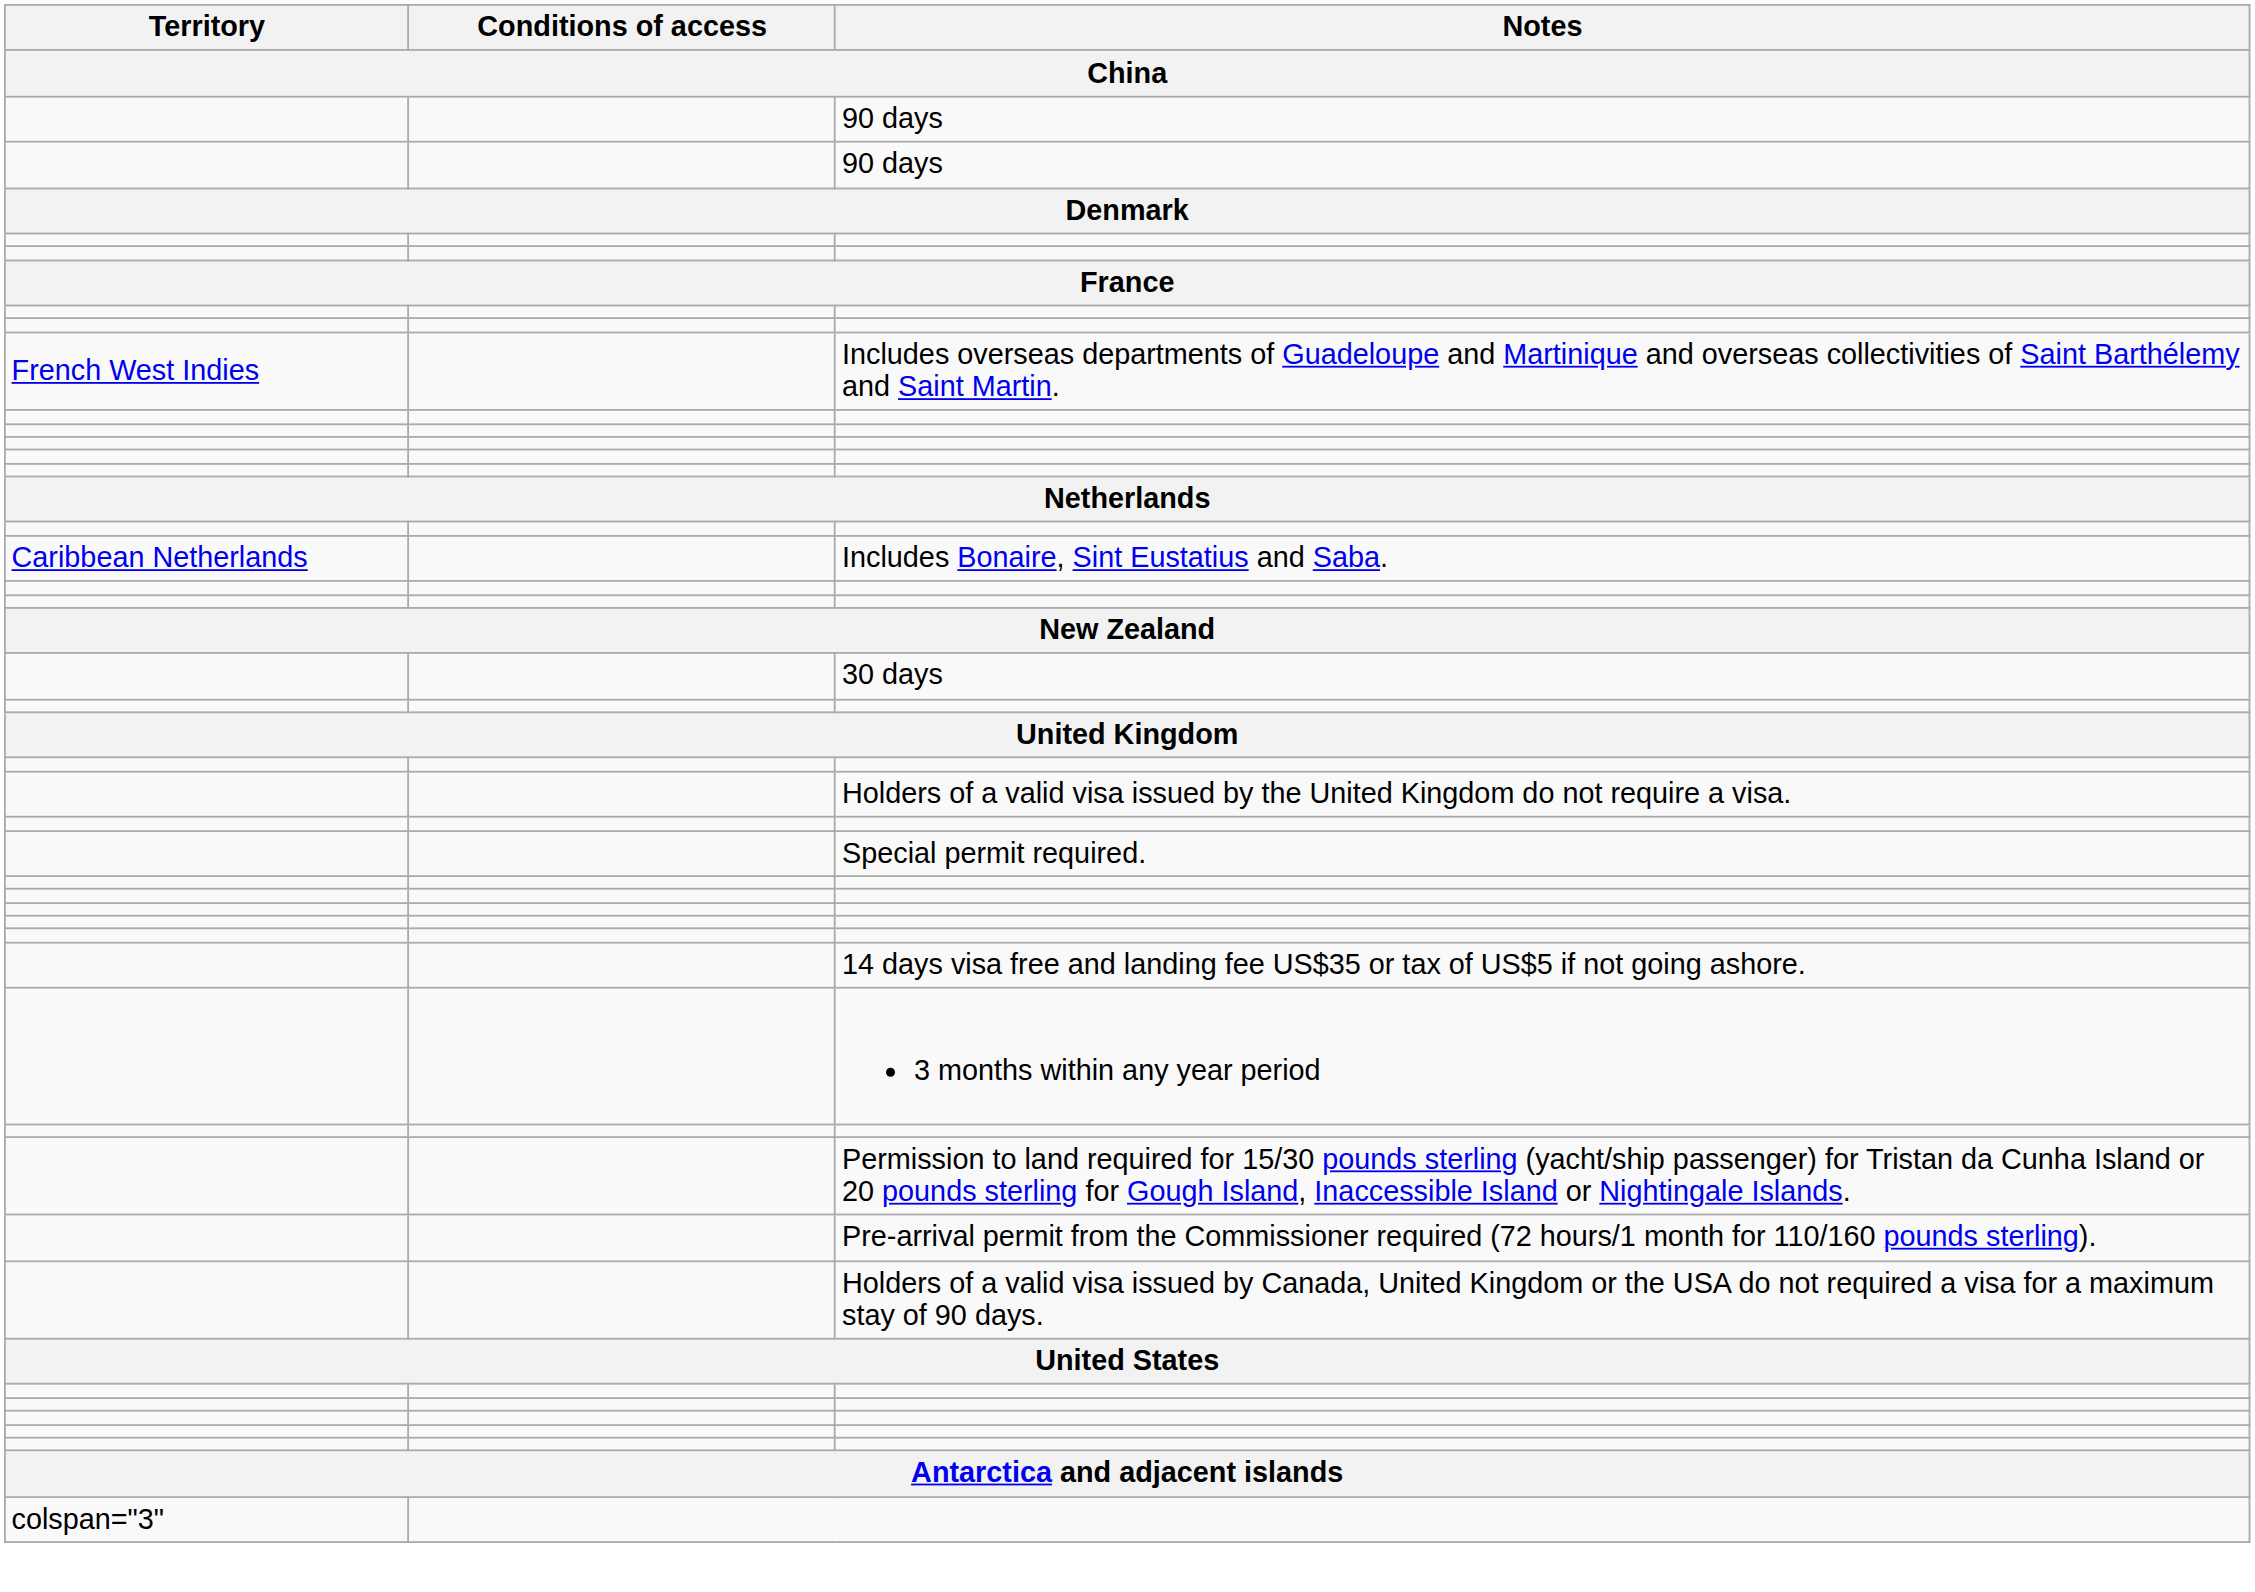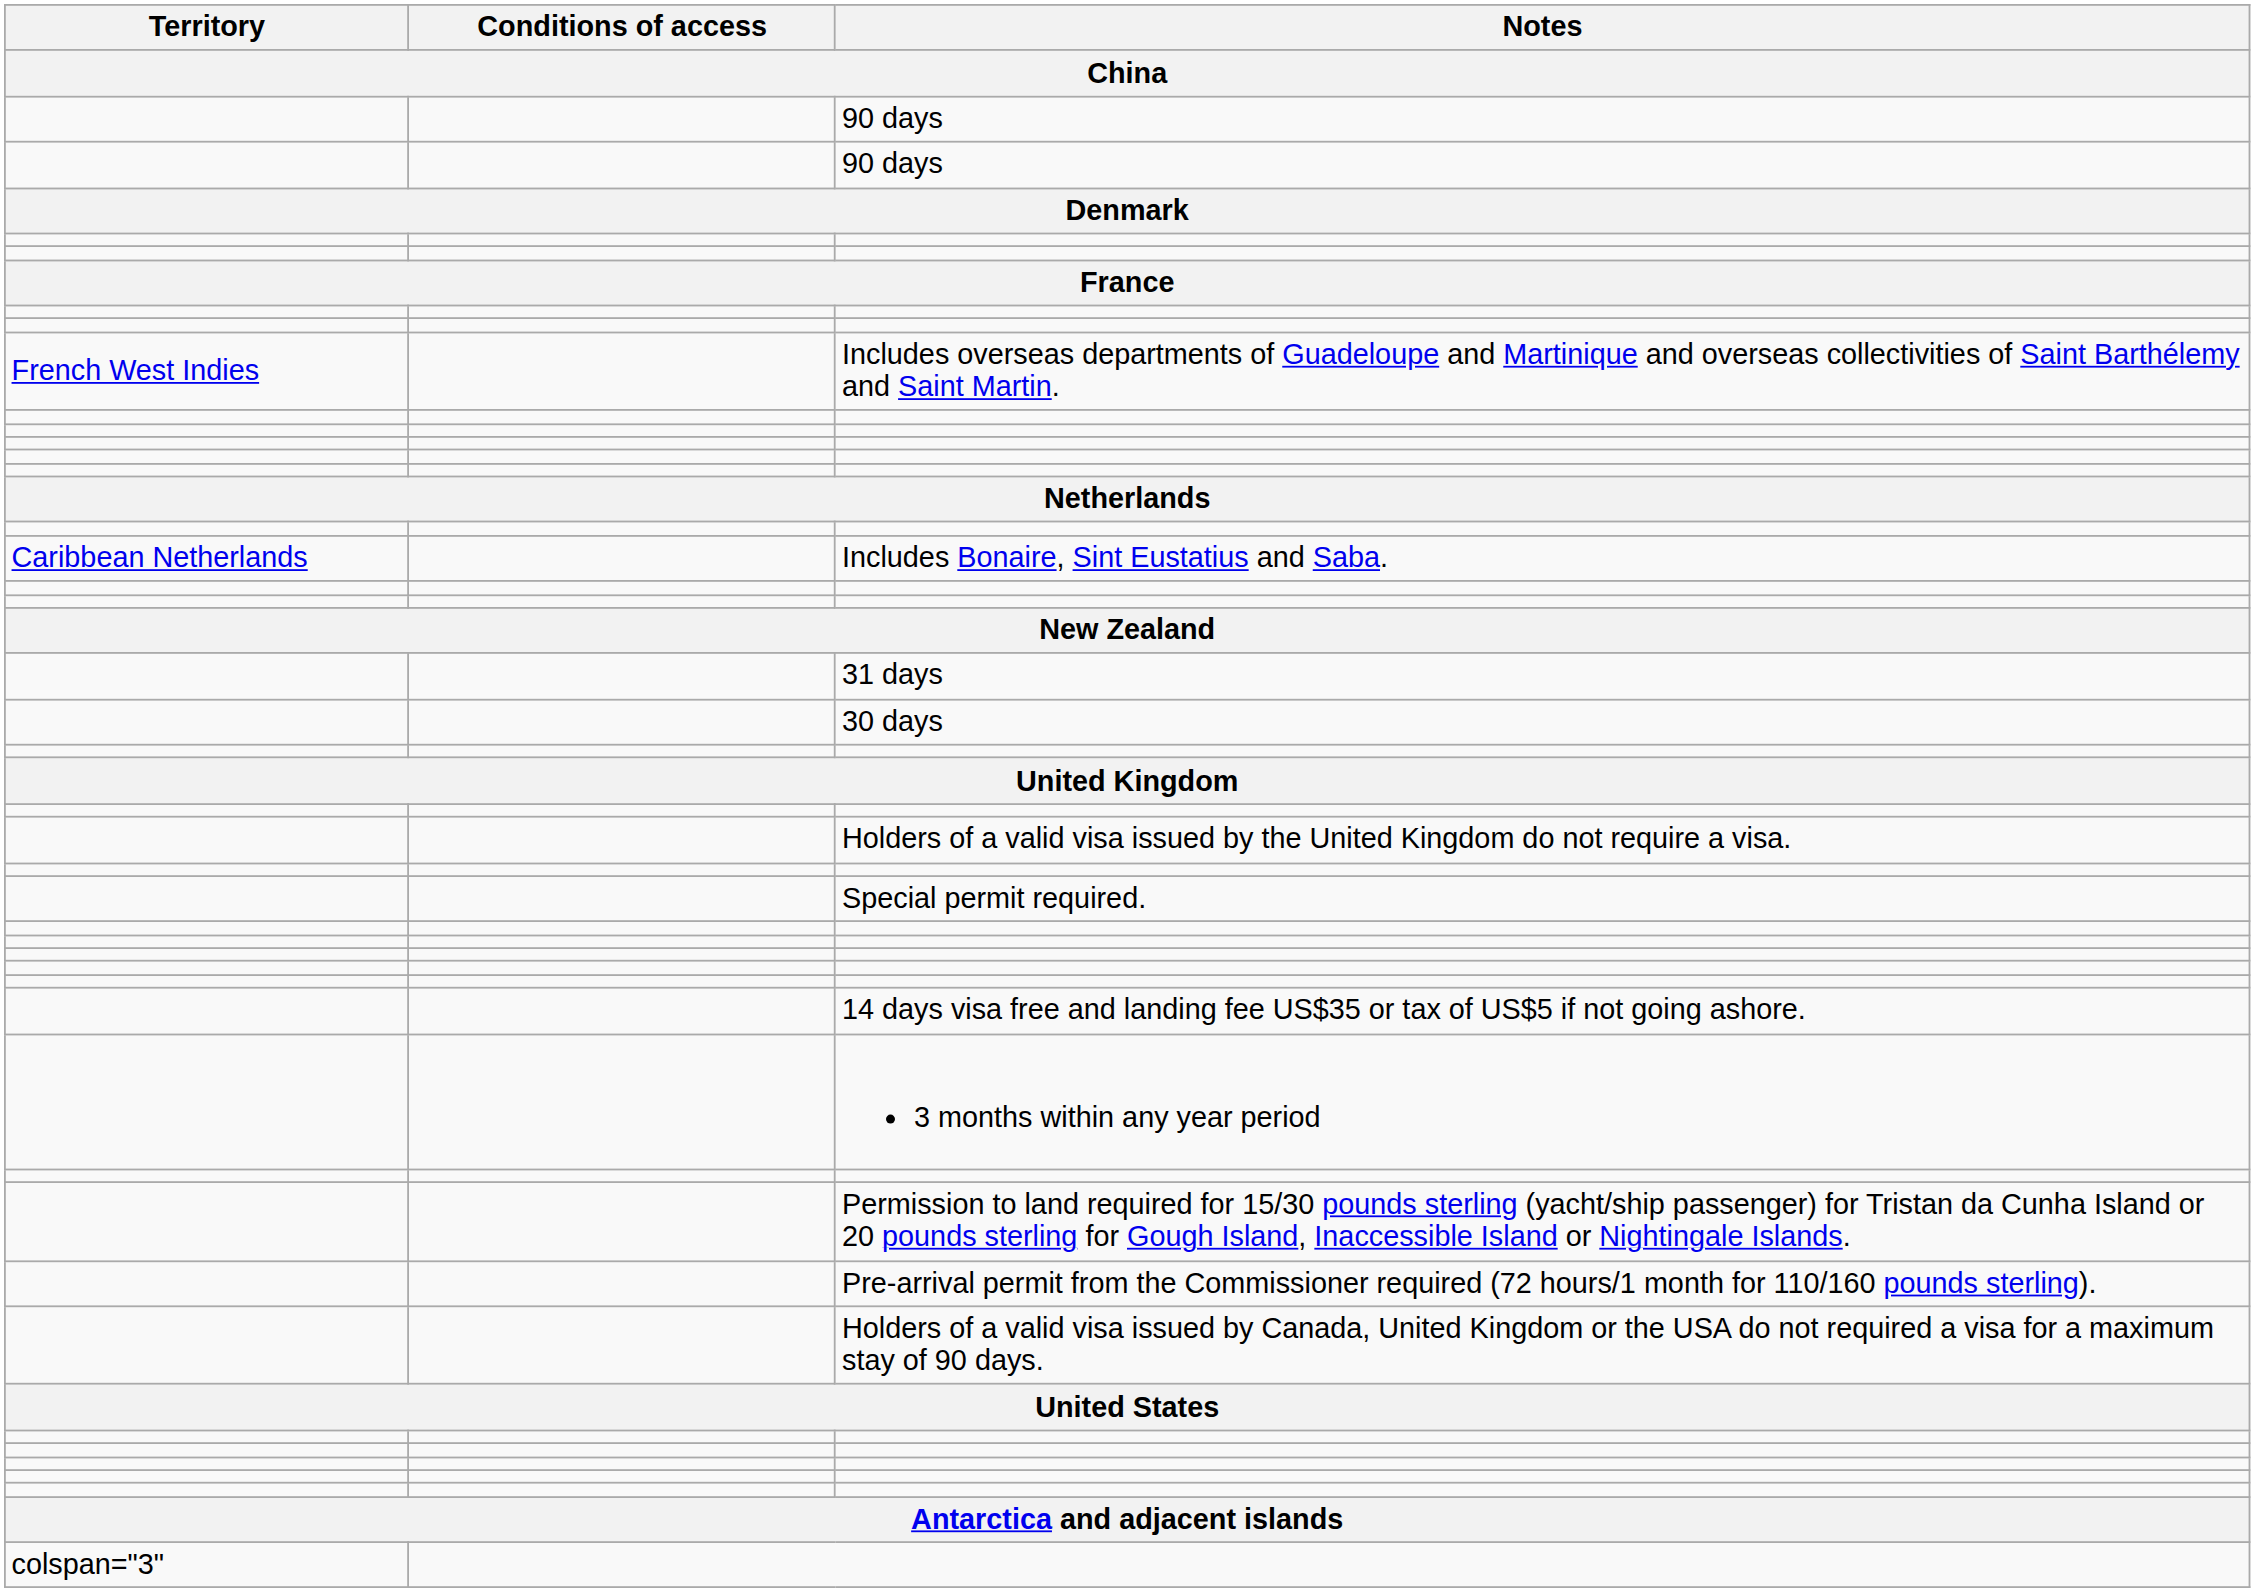+ row: (207, 676)
